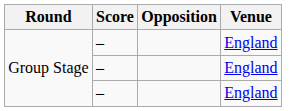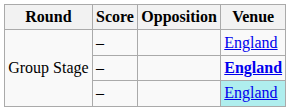(251, 67) normal -> (253, 67) bold
(251, 93) no background -> (251, 93) paleturquoise background
